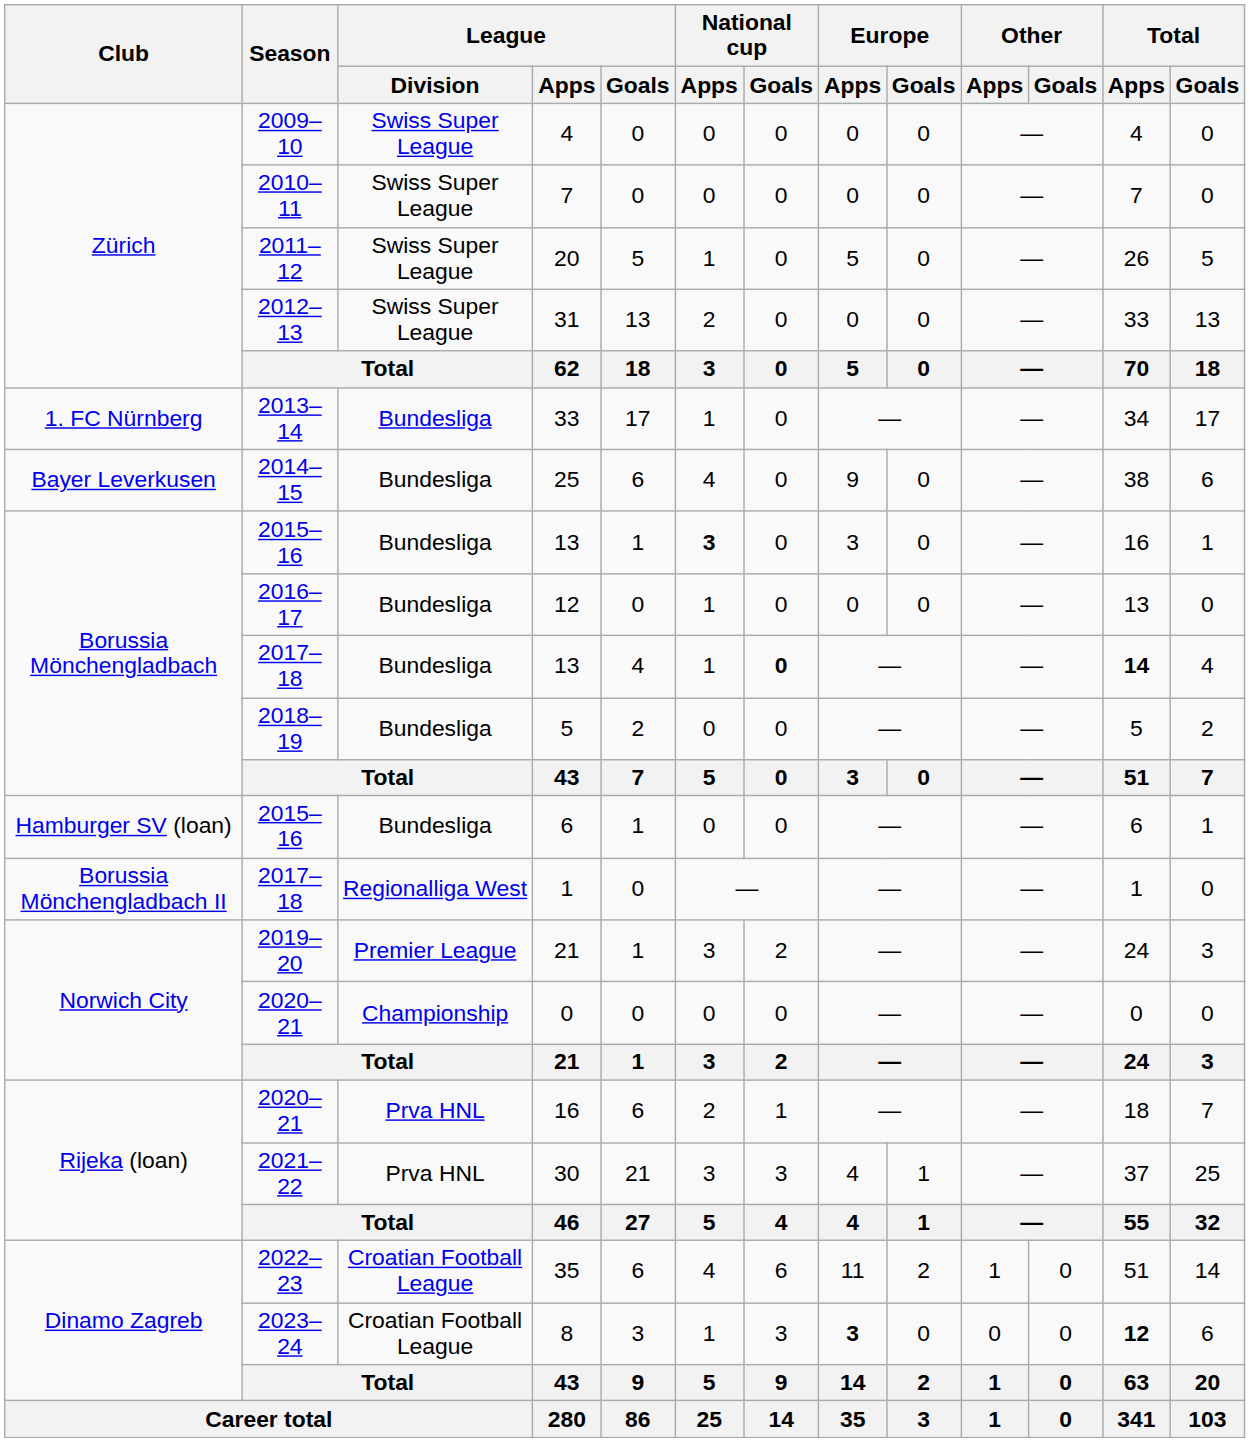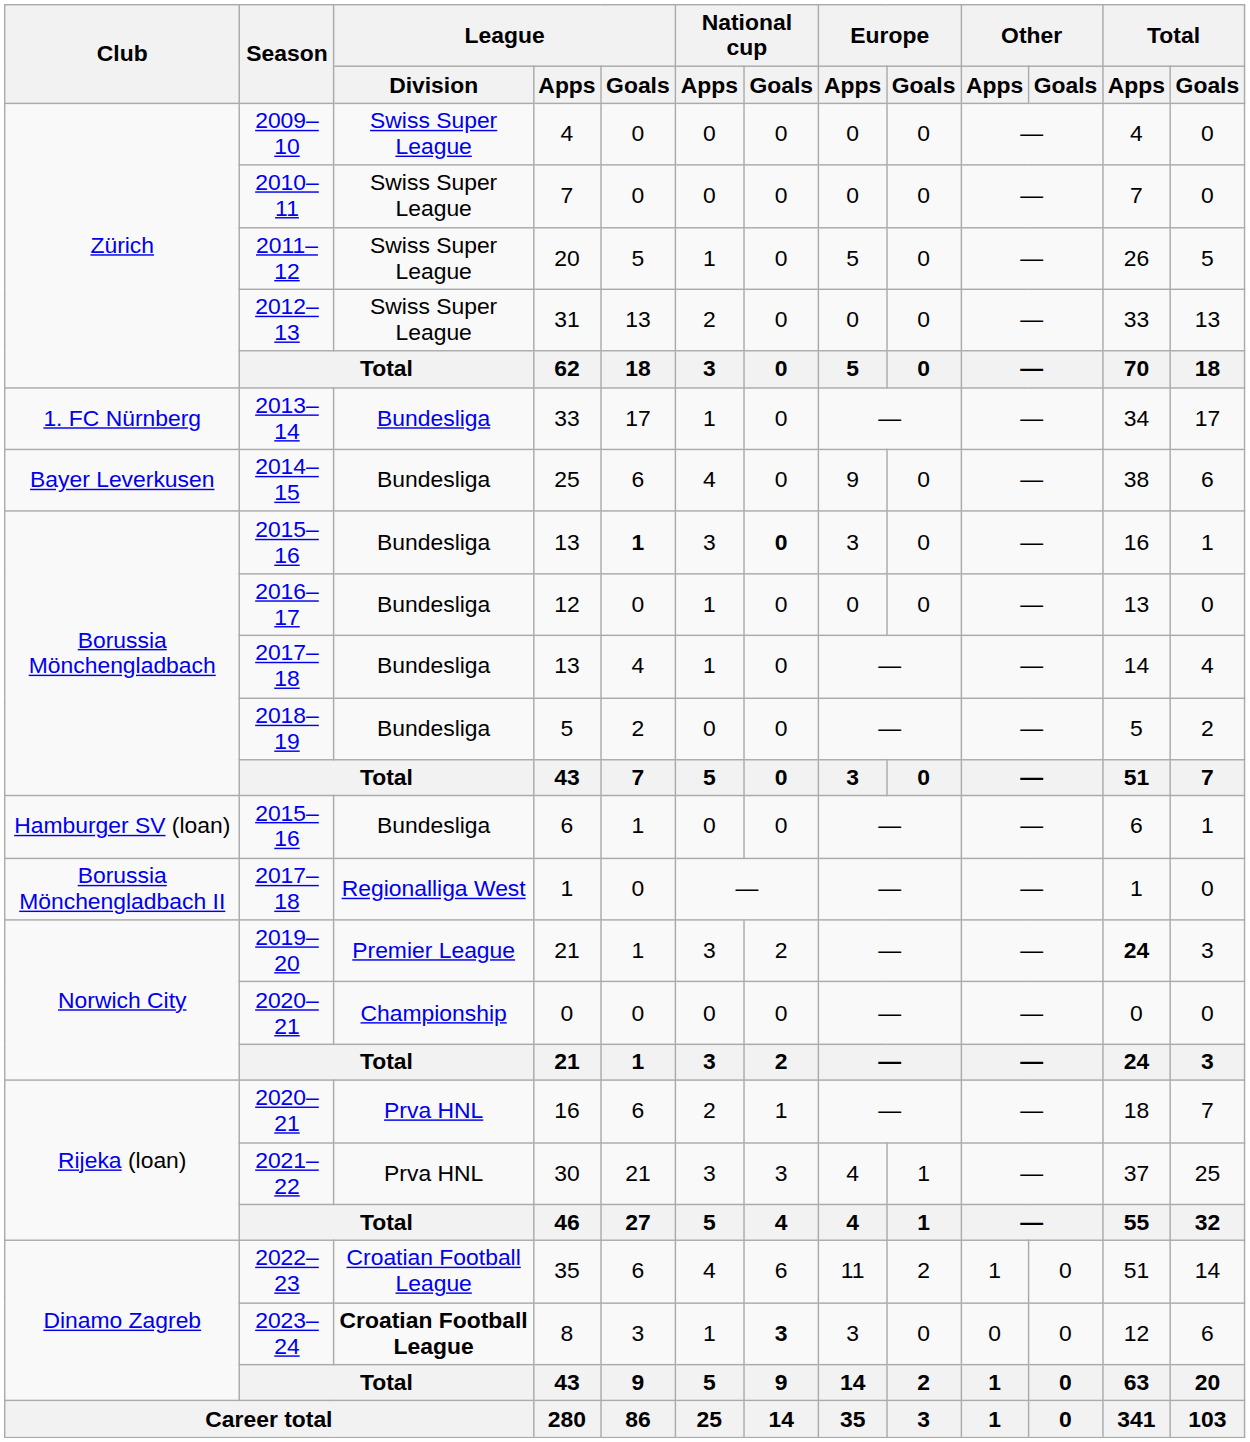(638, 542) normal -> (638, 542) bold
(709, 542) bold -> (709, 542) normal
(781, 542) normal -> (781, 542) bold
(781, 666) bold -> (781, 666) normal
(1136, 666) bold -> (1136, 666) normal
(1136, 950) normal -> (1136, 950) bold
(435, 1333) normal -> (434, 1333) bold
(781, 1333) normal -> (781, 1333) bold
(853, 1333) bold -> (853, 1333) normal
(1136, 1333) bold -> (1136, 1333) normal
